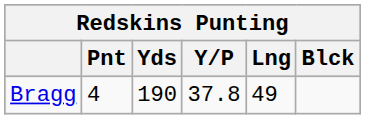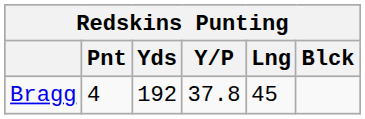(157, 95) 190 -> (157, 95) 192
(264, 95) 49 -> (264, 95) 45
